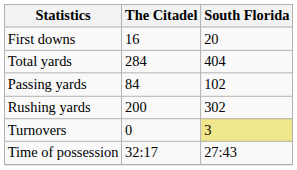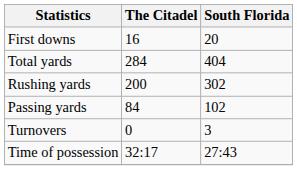rows swapped: (49, 107) <-> (47, 84)
(208, 130) khaki background -> (208, 130) no background
